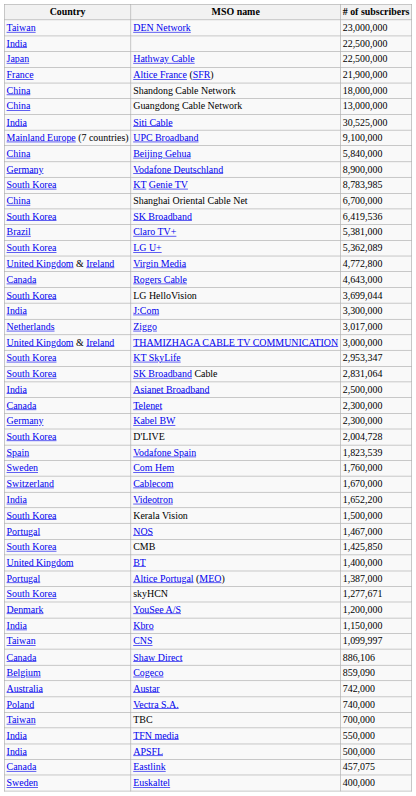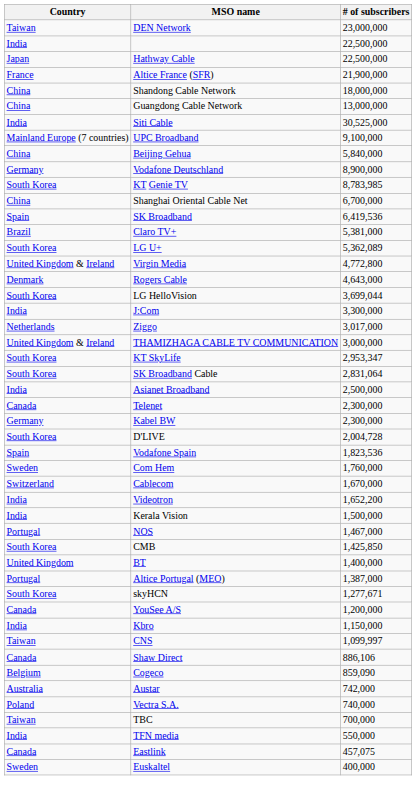(32, 216) South Korea -> (18, 216) Spain
(21, 279) Canada -> (25, 279) Denmark
(363, 452) 1,823,539 -> (363, 452) 1,823,536
(32, 515) South Korea -> (17, 515) India
(25, 610) Denmark -> (21, 610) Canada
- row: (148, 751)
